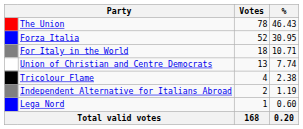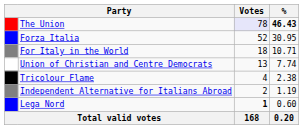(263, 24) no background -> (263, 24) lavender background
(284, 24) normal -> (284, 24) bold
(265, 104) normal -> (265, 104) bold
